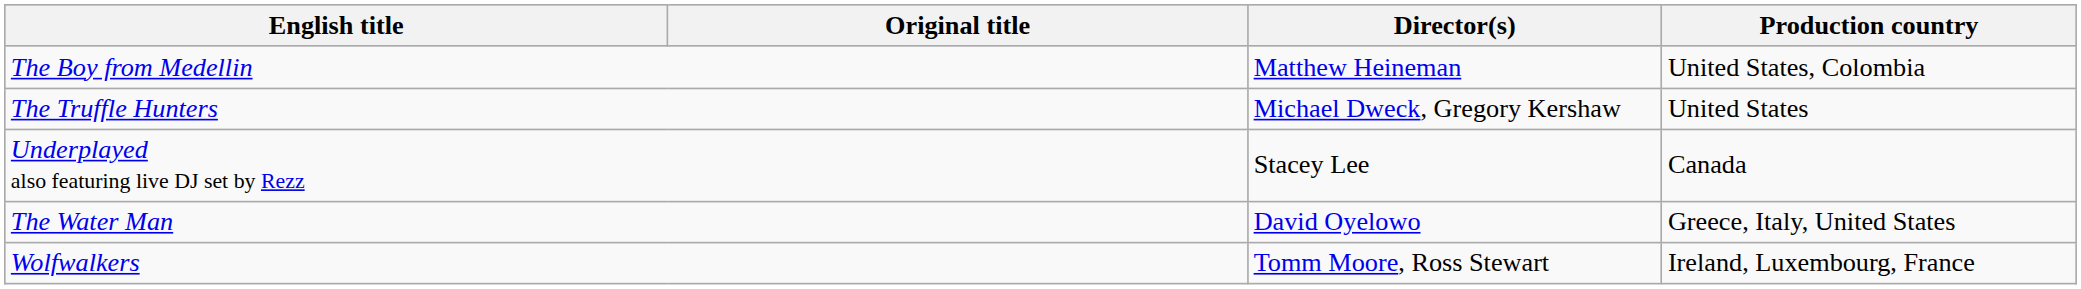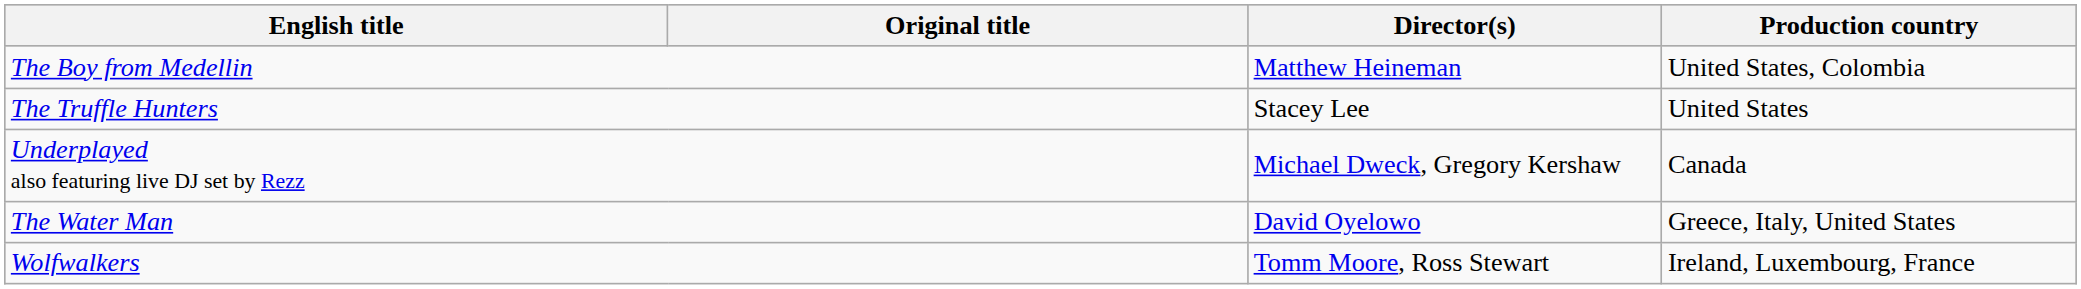(1437, 108) Michael Dweck, Gregory Kershaw -> (1312, 108) Stacey Lee
(1312, 164) Stacey Lee -> (1437, 164) Michael Dweck, Gregory Kershaw
